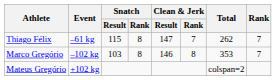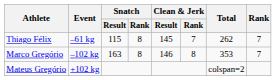(166, 40) 147 -> (166, 40) 145
(115, 54) 103 -> (115, 54) 163
